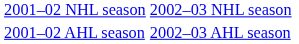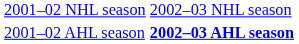(220, 32) normal -> (222, 32) bold
